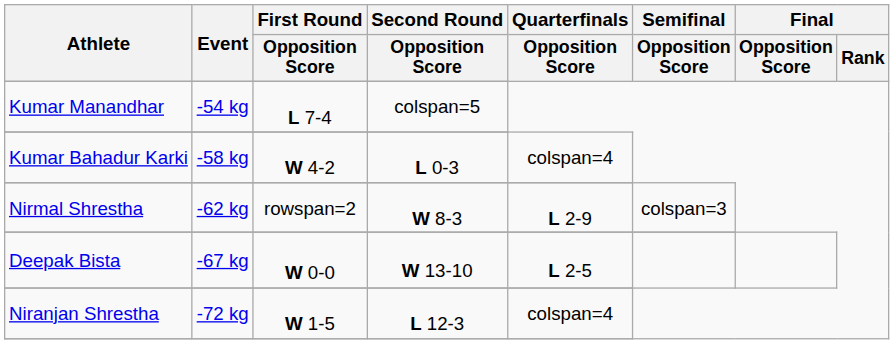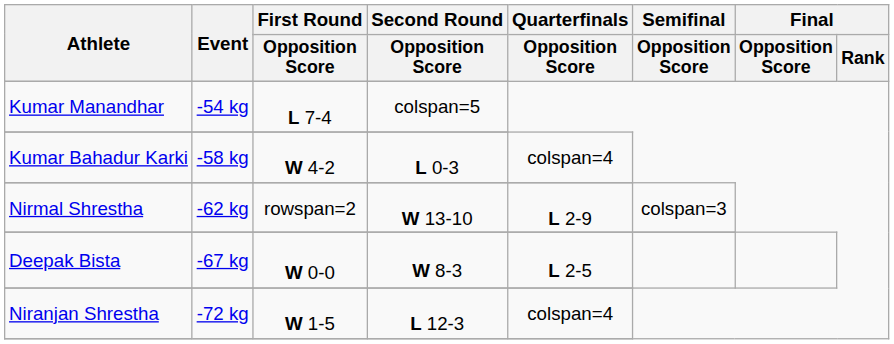(437, 218) W 8-3 -> (437, 218) W 13-10
(437, 271) W 13-10 -> (437, 271) W 8-3
